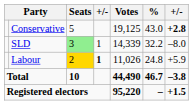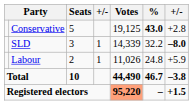(154, 28) normal -> (154, 28) bold
(177, 28) bold -> (177, 28) normal
(72, 44) lightgreen background -> (72, 44) no background
(177, 44) normal -> (177, 44) bold
(72, 60) gold background -> (72, 60) no background
(99, 60) bold -> (99, 60) normal
(127, 92) no background -> (127, 92) lightsalmon background
